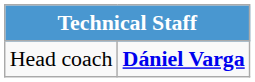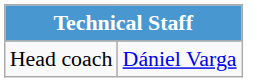(184, 58) bold -> (180, 58) normal
